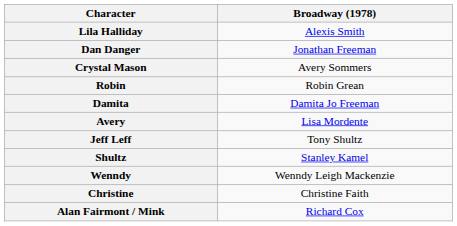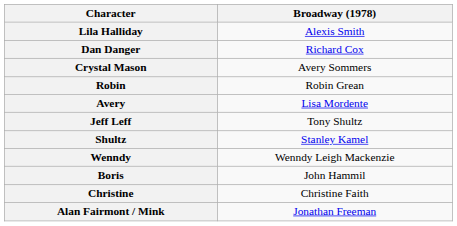(335, 49) Jonathan Freeman -> (335, 49) Richard Cox
- row: (111, 103)
+ row: (111, 175)
(335, 211) Richard Cox -> (335, 211) Jonathan Freeman
